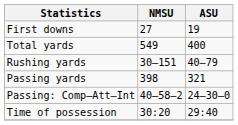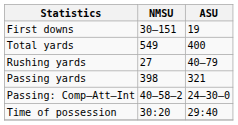(146, 29) 27 -> (158, 29) 30–151
(158, 62) 30–151 -> (146, 62) 27
